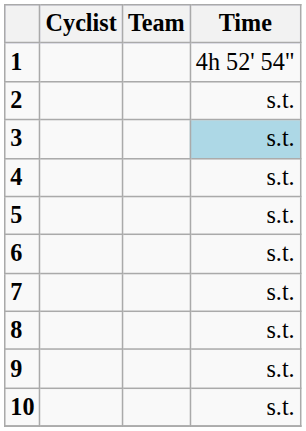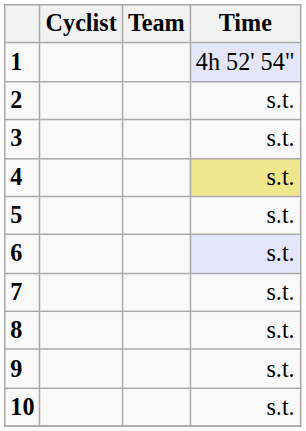(245, 61) no background -> (245, 61) lavender background
(281, 138) lightblue background -> (281, 138) no background
(281, 176) no background -> (281, 176) khaki background
(281, 253) no background -> (281, 253) lavender background
